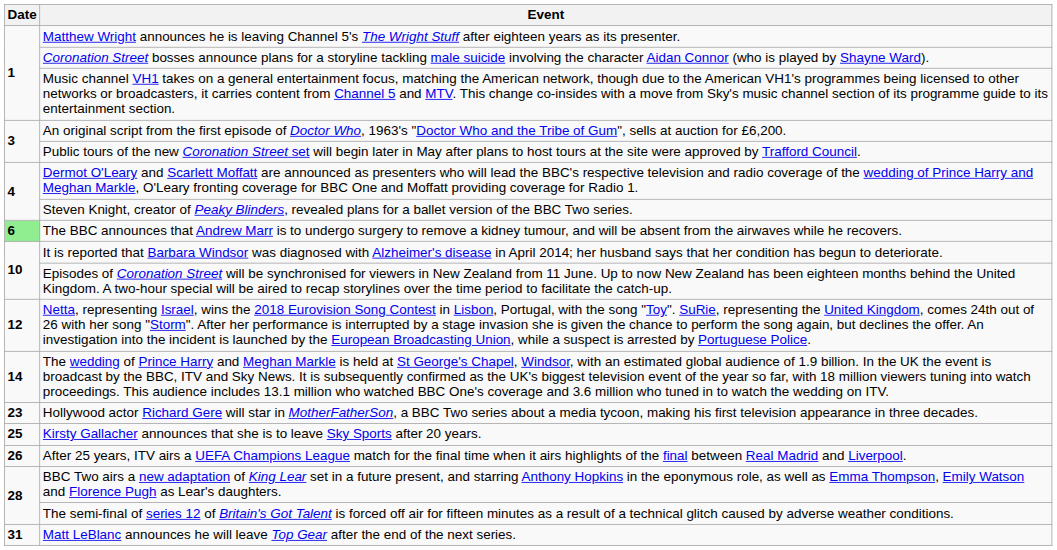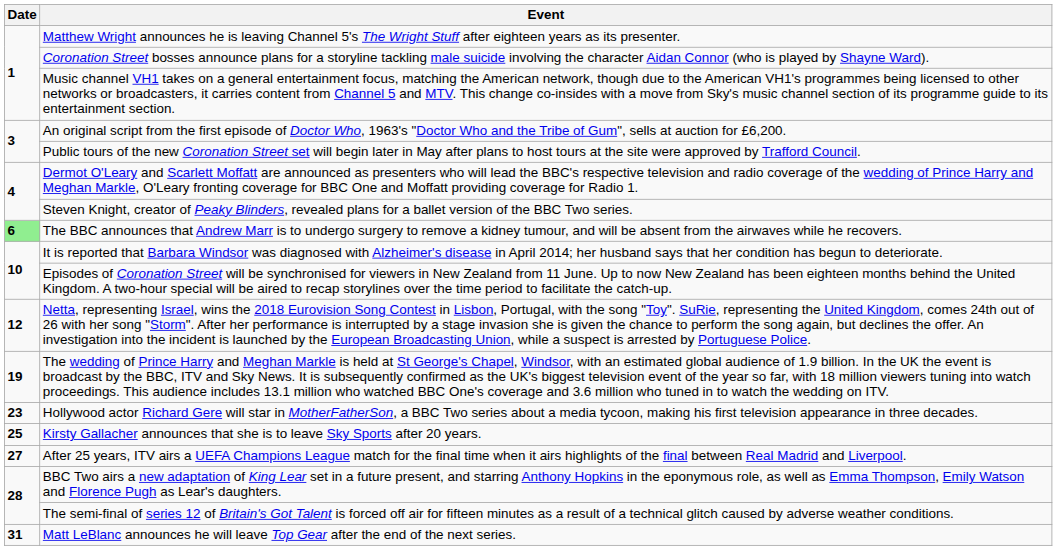(15, 376) 14 -> (15, 376) 19
(15, 455) 26 -> (15, 455) 27
